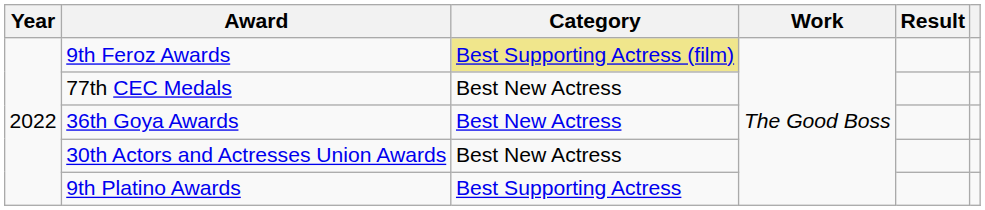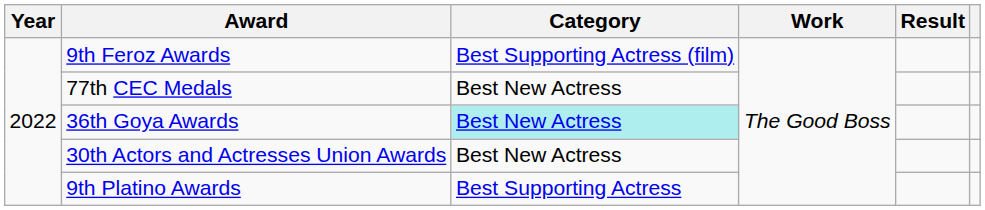(595, 54) khaki background -> (595, 54) no background
(539, 121) no background -> (539, 121) paleturquoise background
